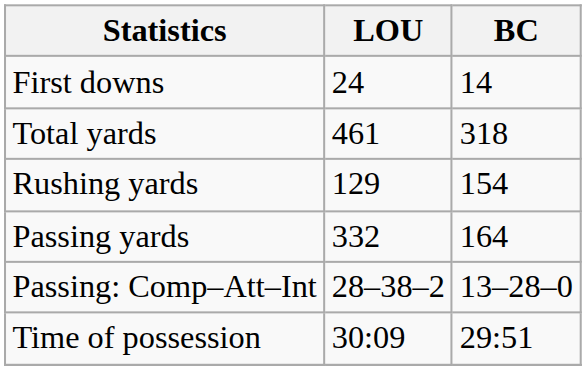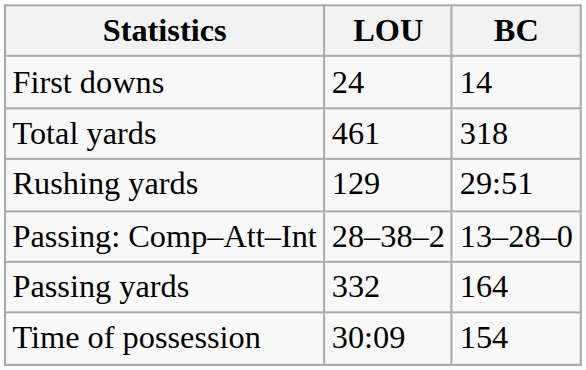(484, 184) 154 -> (497, 184) 29:51
rows swapped: (101, 235) <-> (165, 286)
(497, 337) 29:51 -> (484, 337) 154
